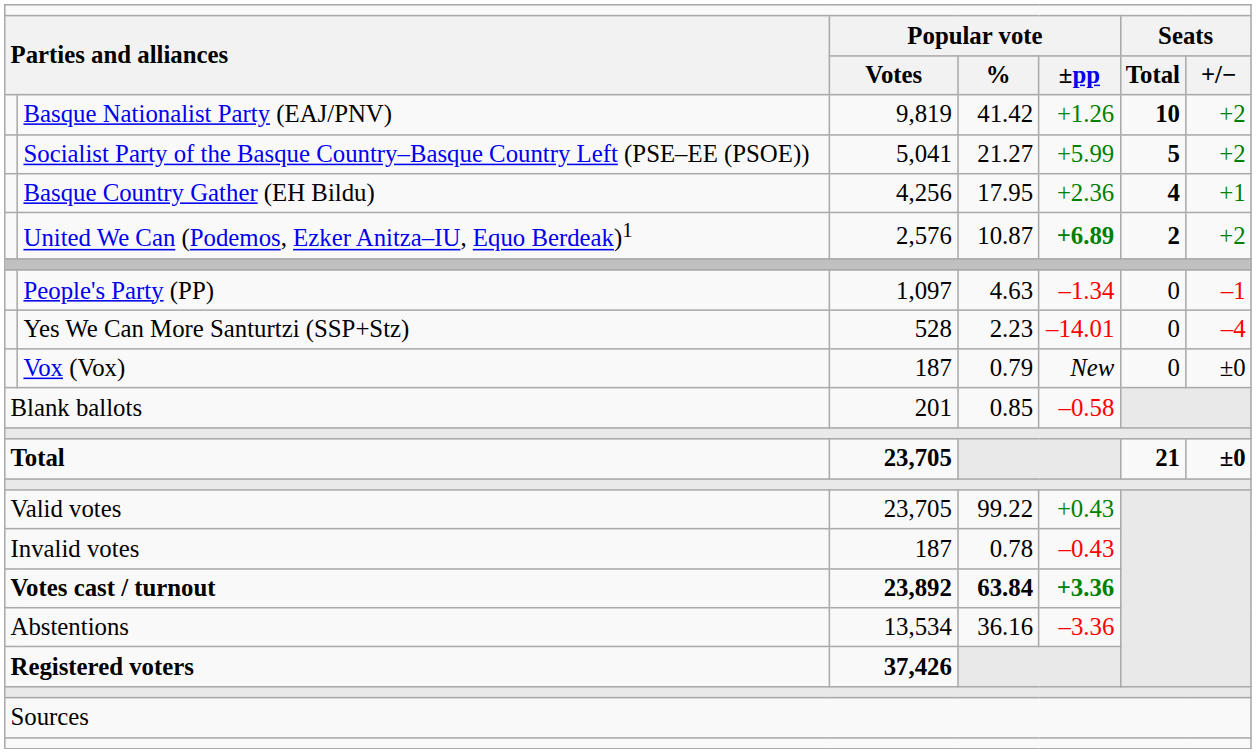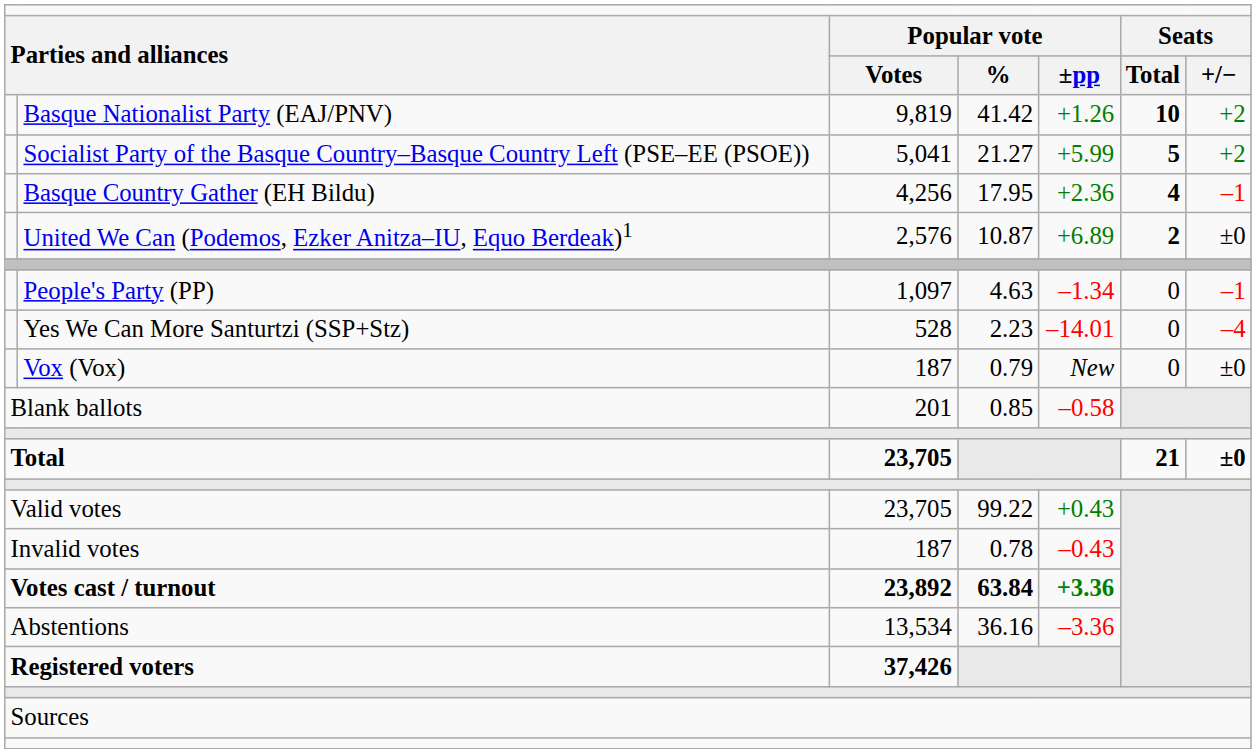(1232, 192) +1 -> (1233, 192) –1
(1086, 235) bold -> (1086, 235) normal
(1232, 235) +2 -> (1233, 235) ±0
